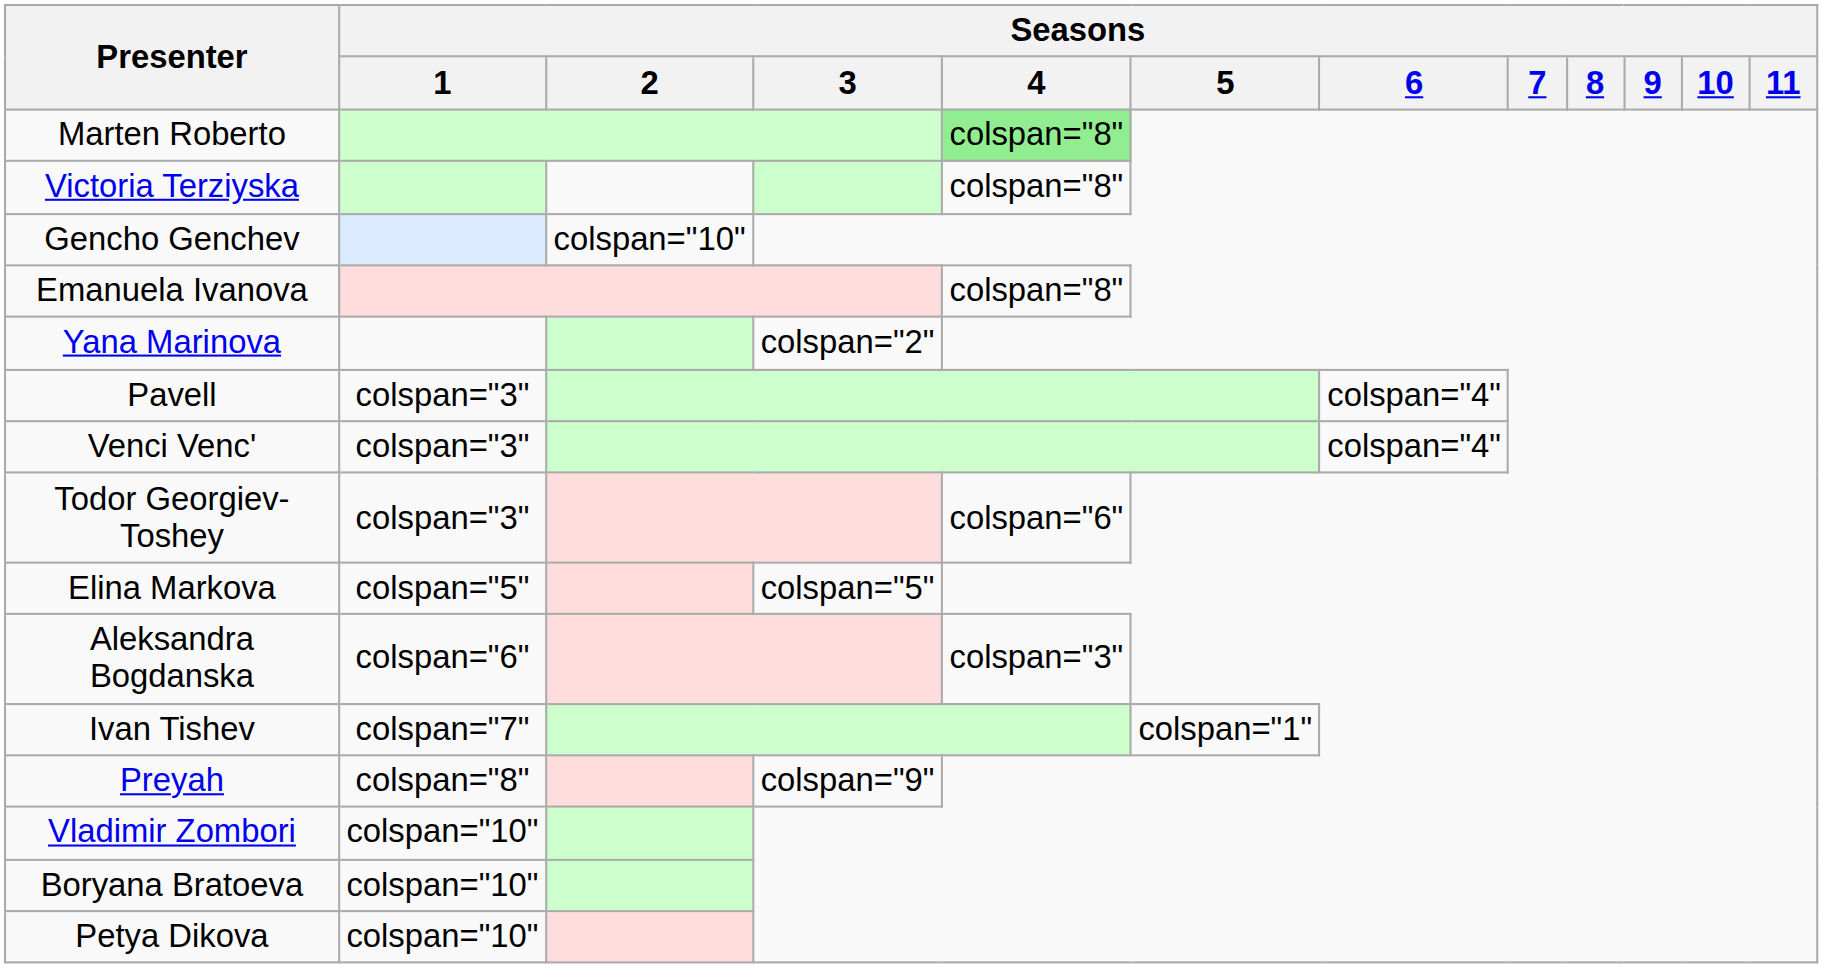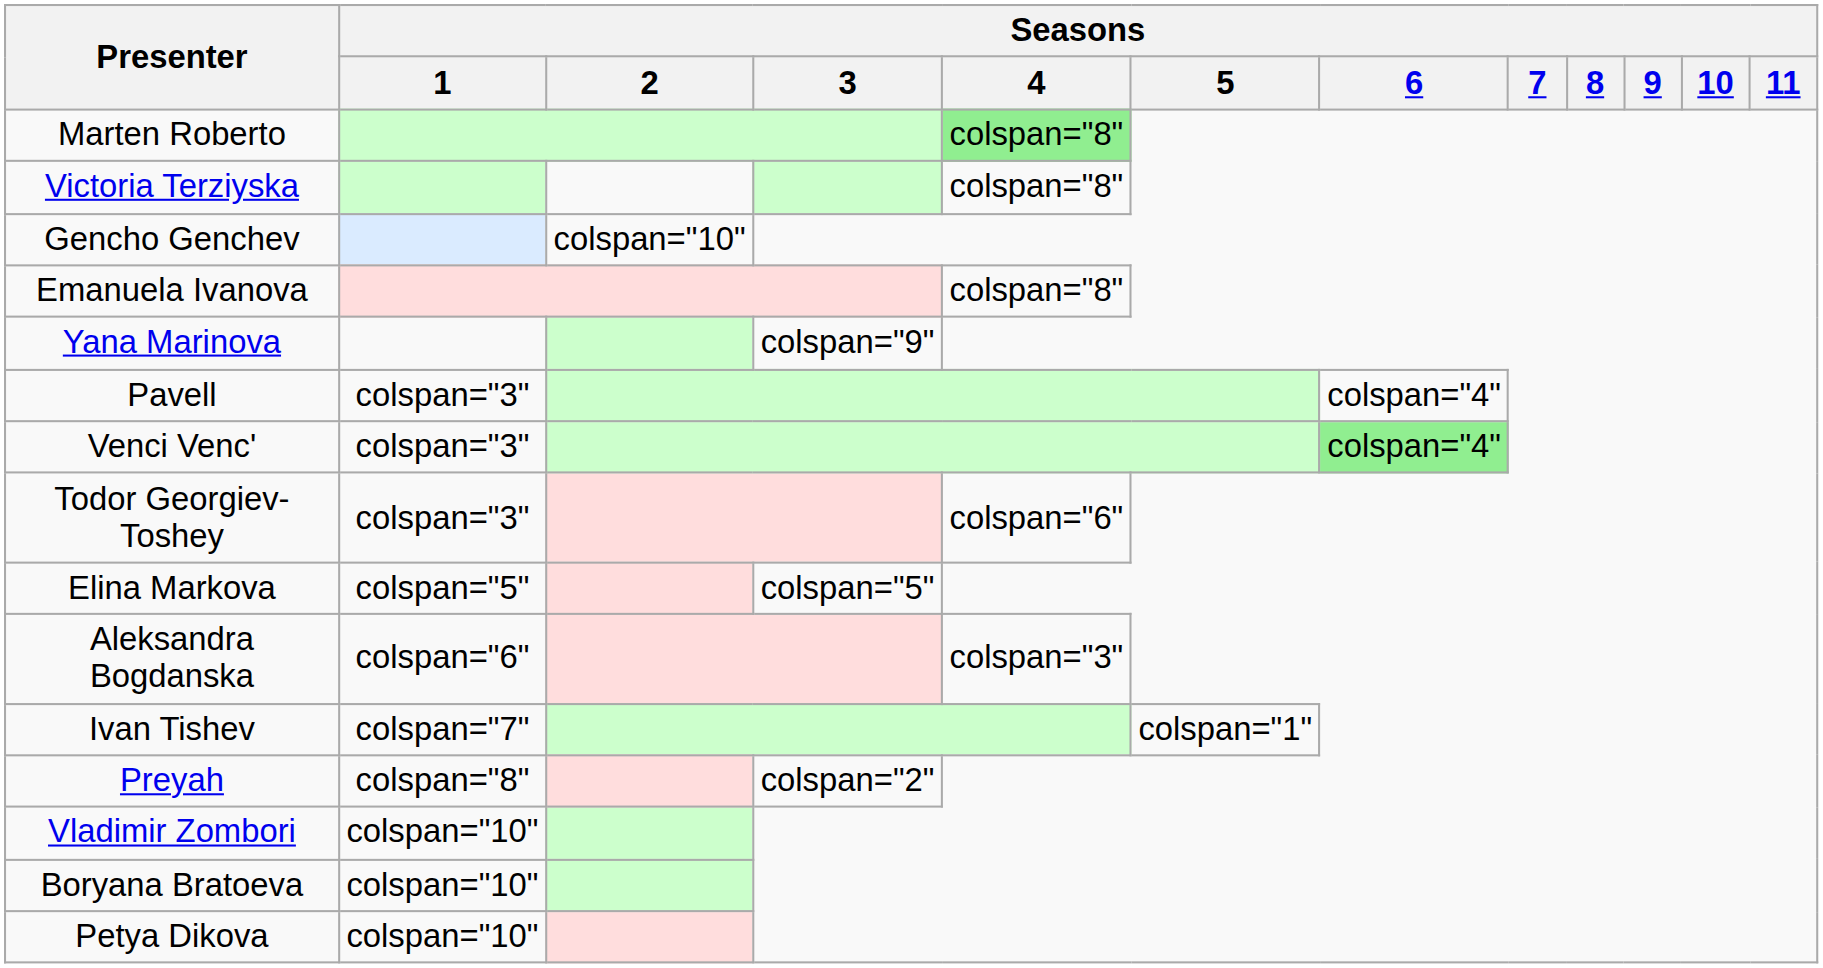(848, 342) colspan="2" -> (848, 342) colspan="9"
(1414, 446) no background -> (1414, 446) lightgreen background
(848, 780) colspan="9" -> (848, 780) colspan="2"
